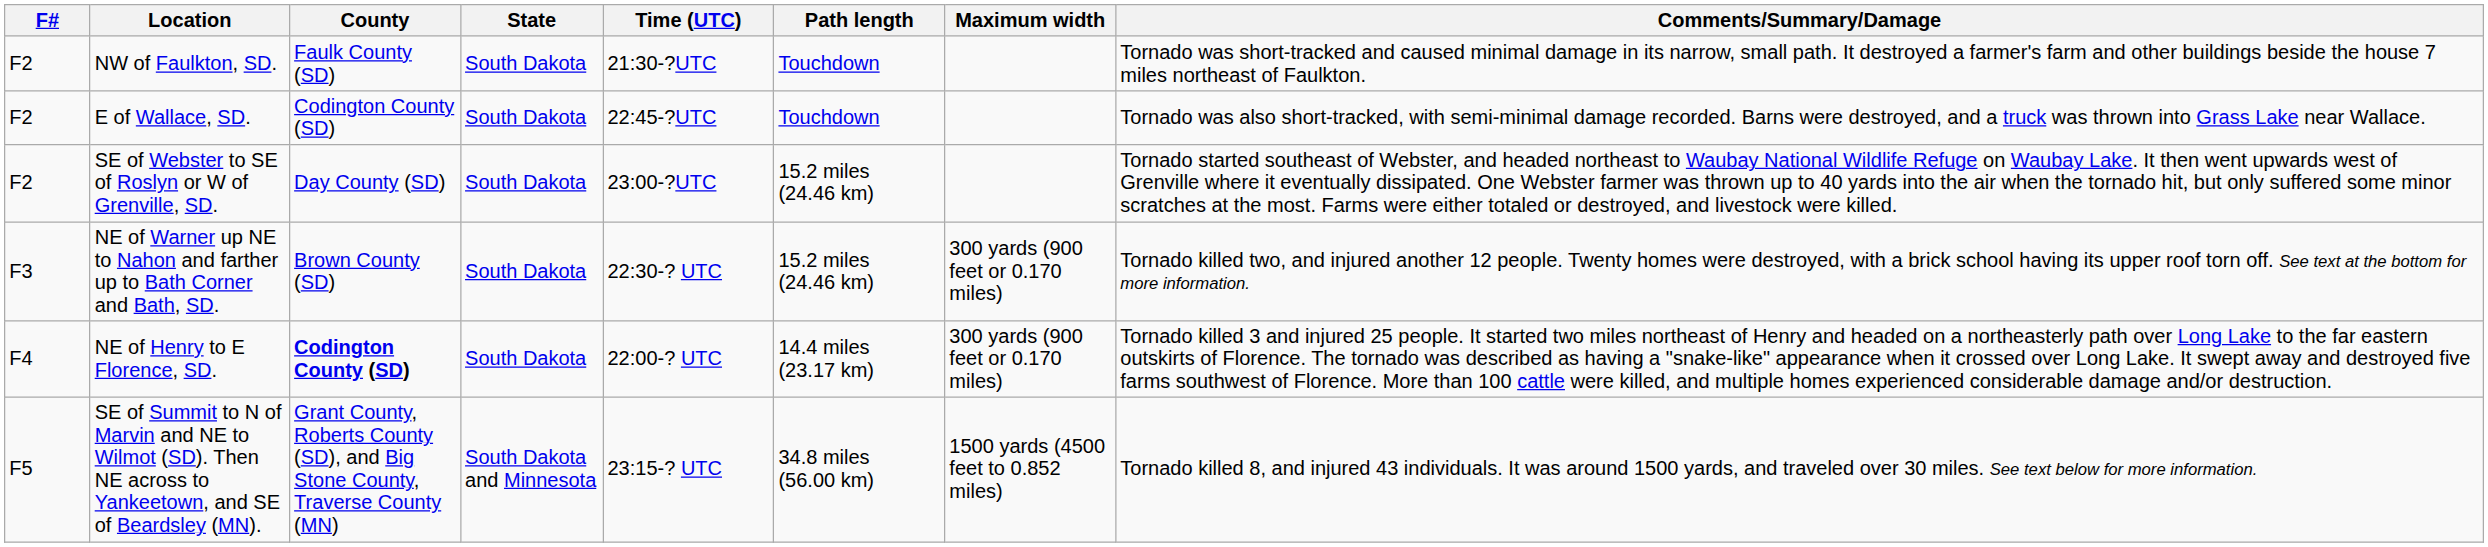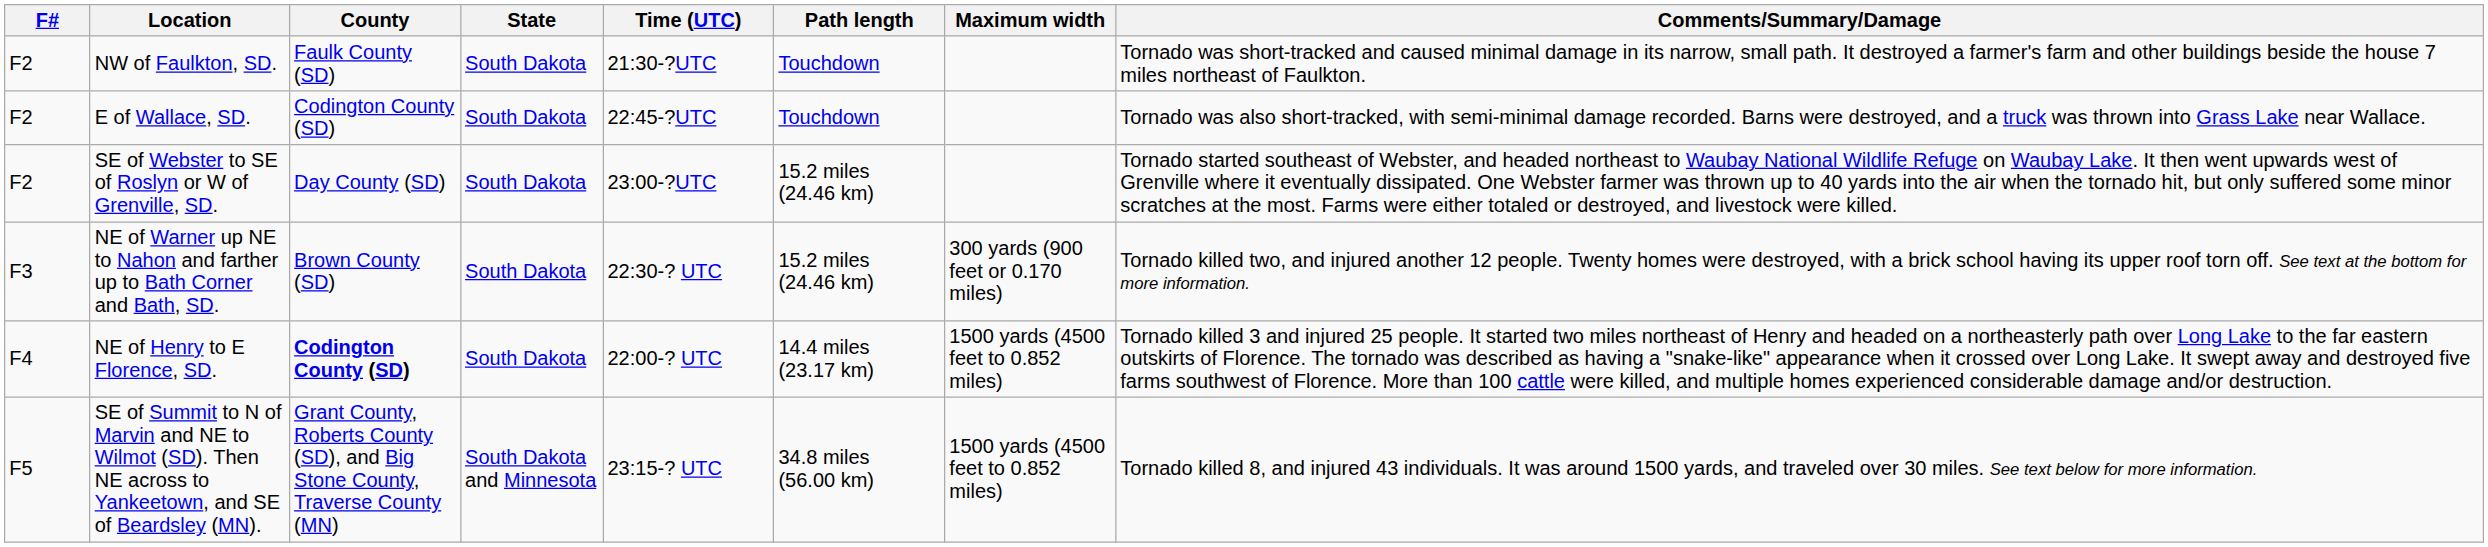(1016, 358) 300 yards (900 feet or 0.170 miles) -> (1027, 358) 1500 yards (4500 feet to 0.852 miles)
